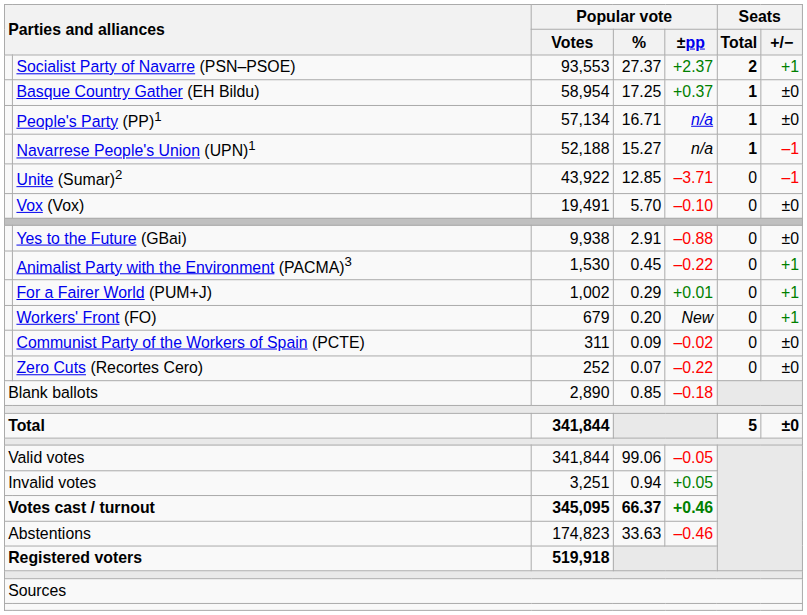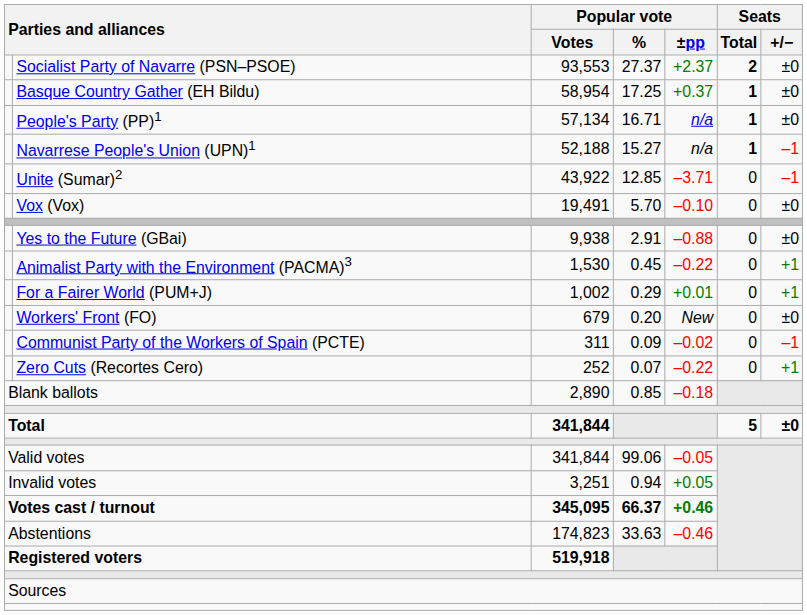(790, 67) +1 -> (790, 67) ±0
(790, 317) +1 -> (790, 317) ±0
(790, 342) ±0 -> (790, 342) –1
(790, 368) ±0 -> (790, 368) +1
